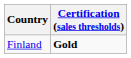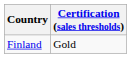(65, 44) bold -> (65, 44) normal
